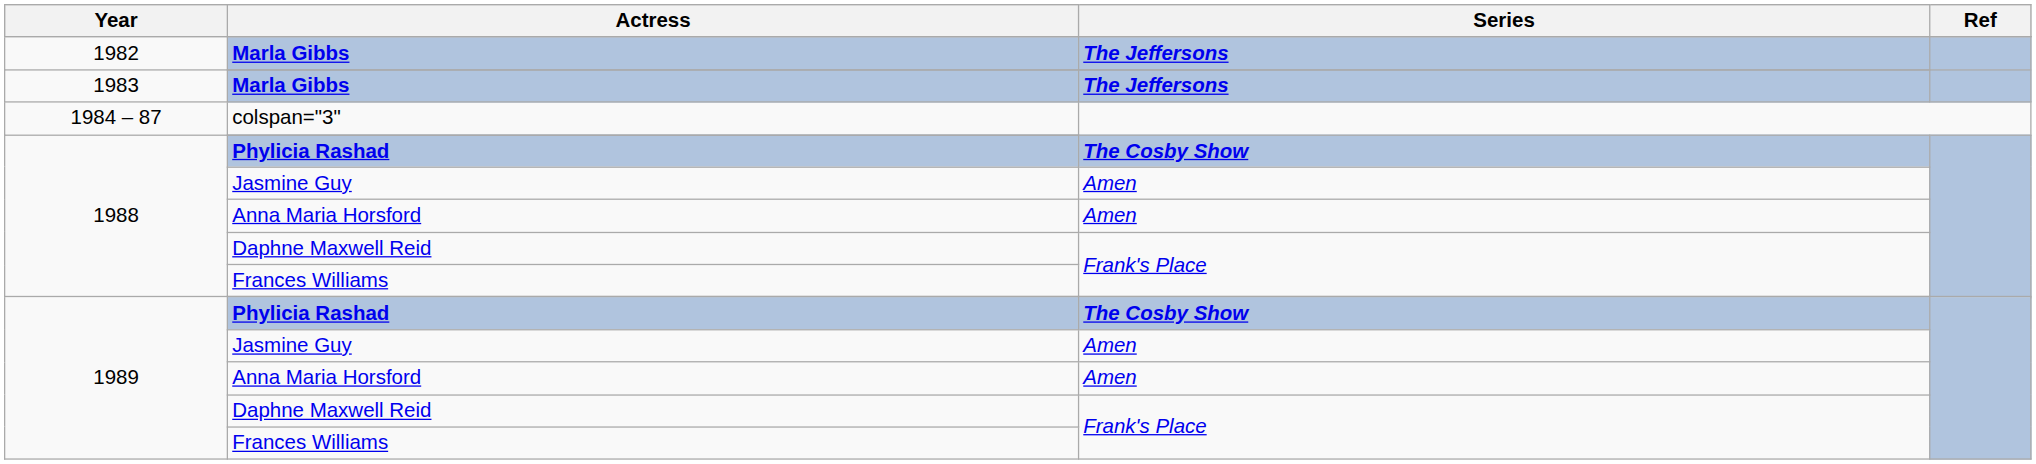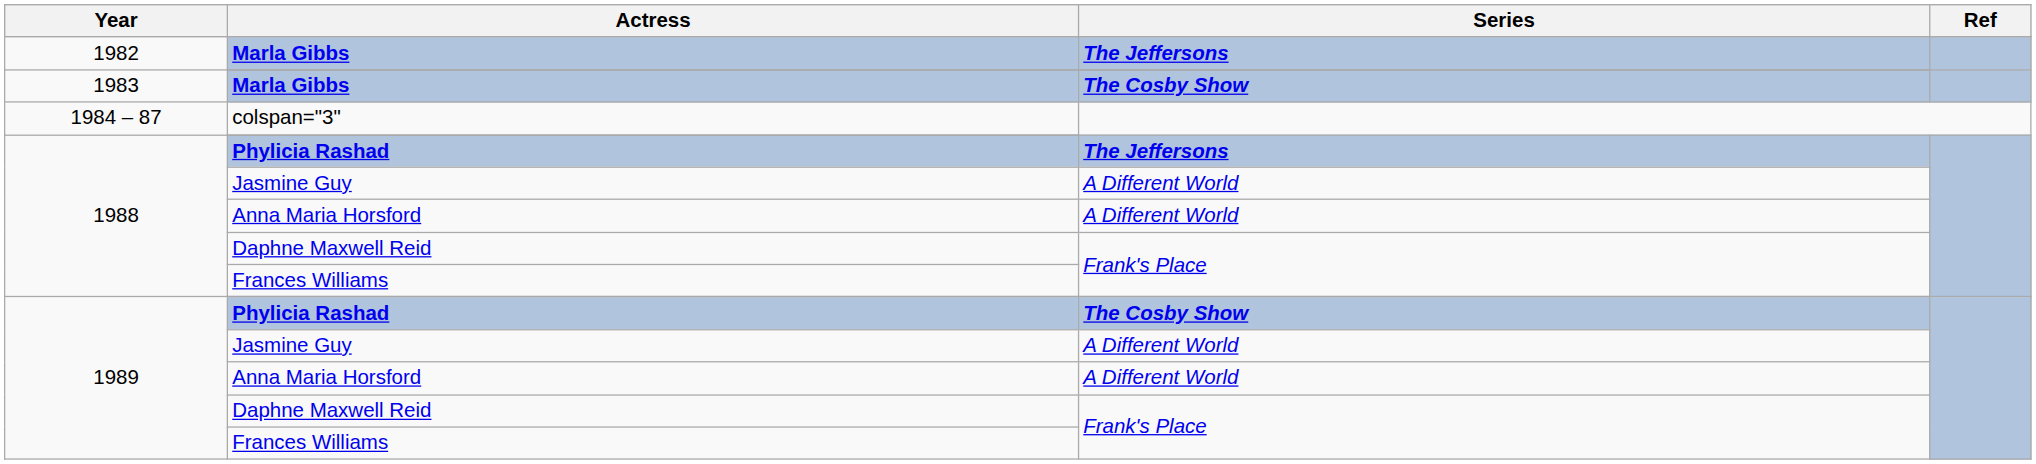(1156, 85) The Jeffersons -> (1166, 85) The Cosby Show
(1166, 150) The Cosby Show -> (1156, 150) The Jeffersons
(1110, 183) Amen -> (1161, 183) A Different World
(1110, 215) Amen -> (1161, 215) A Different World
(1110, 345) Amen -> (1161, 345) A Different World
(1110, 378) Amen -> (1161, 378) A Different World
